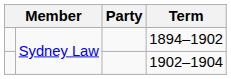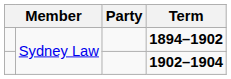(186, 39) normal -> (186, 39) bold
(186, 62) normal -> (186, 62) bold
